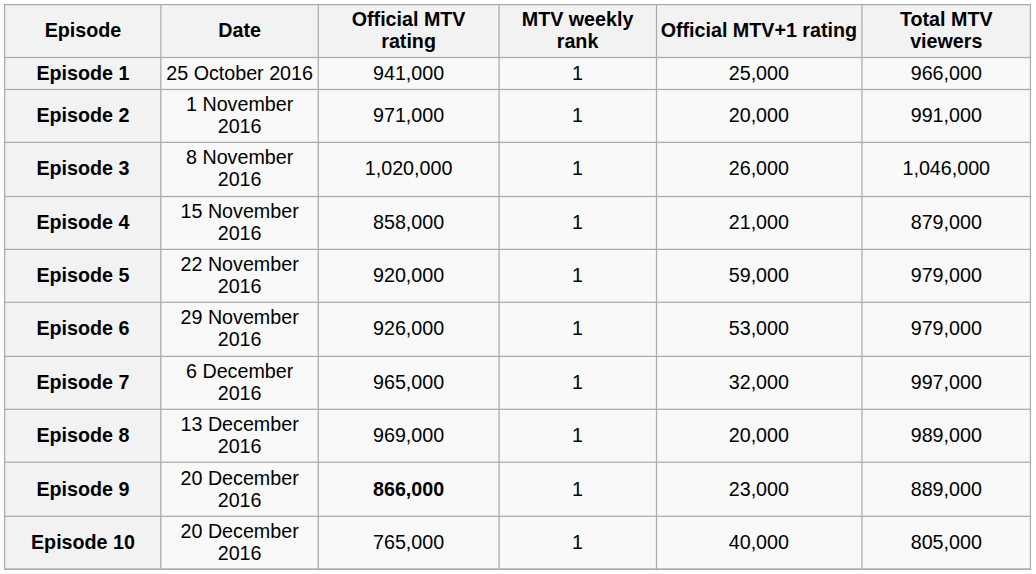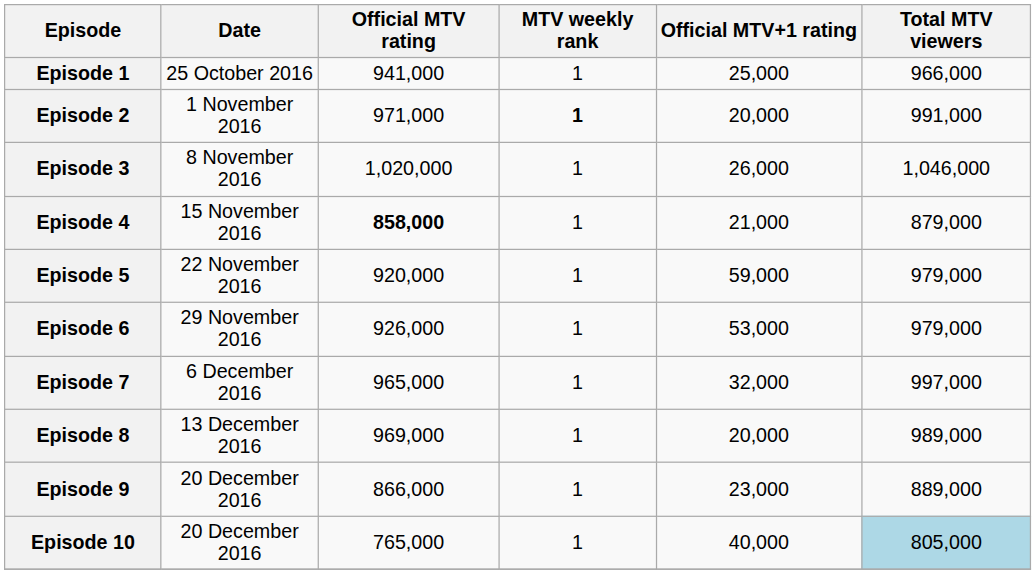(578, 115) normal -> (578, 115) bold
(409, 222) normal -> (409, 222) bold
(409, 489) bold -> (409, 489) normal
(946, 542) no background -> (946, 542) lightblue background
